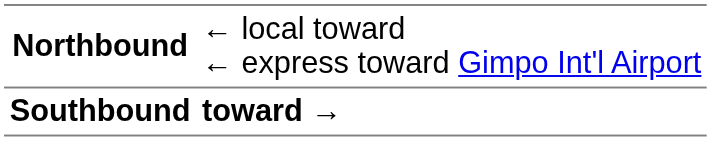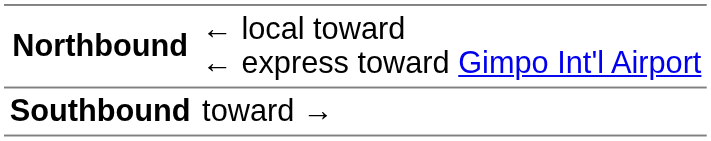(272, 111) bold -> (268, 111) normal
